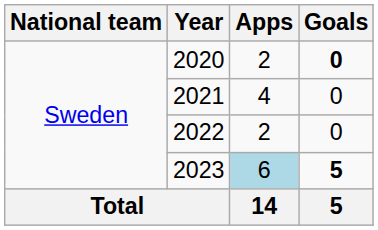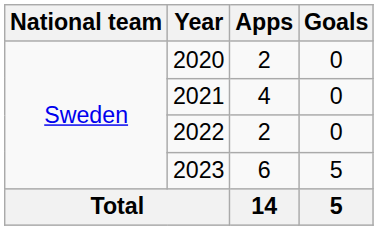(336, 59) bold -> (336, 59) normal
(264, 170) lightblue background -> (264, 170) no background
(336, 170) bold -> (336, 170) normal
